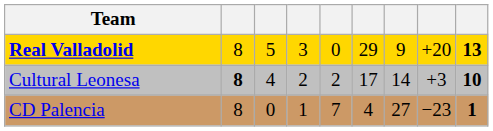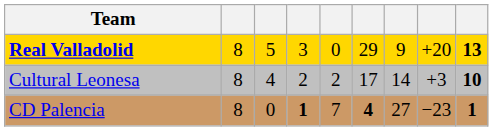(238, 79) bold -> (238, 79) normal
(303, 110) normal -> (303, 110) bold
(368, 110) normal -> (368, 110) bold
